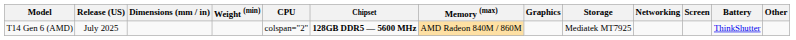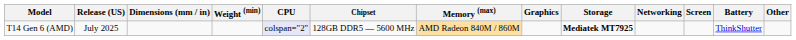(286, 28) no background -> (286, 28) lavender background
(364, 28) bold -> (363, 28) normal
(598, 28) normal -> (598, 28) bold
